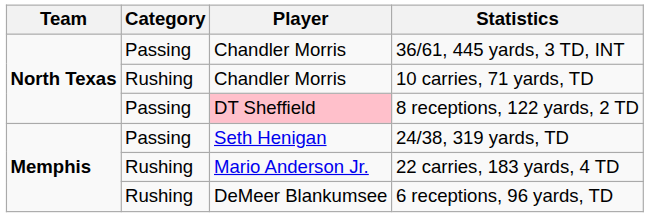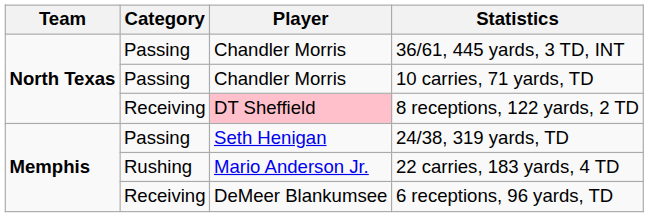(159, 78) Rushing -> (157, 78) Passing
(158, 108) Passing -> (165, 108) Receiving
(159, 196) Rushing -> (165, 196) Receiving
